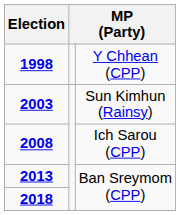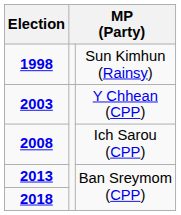(125, 64) Y Chhean (CPP) -> (125, 64) Sun Kimhun (Rainsy)
(125, 104) Sun Kimhun (Rainsy) -> (125, 104) Y Chhean (CPP)
